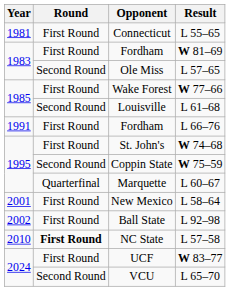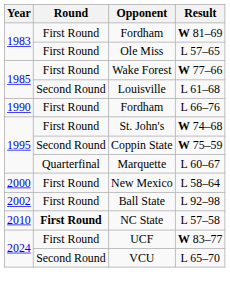- row: (142, 32)
(71, 70) Second Round -> (71, 51) First Round
(19, 126) 1991 -> (19, 107) 1990
(19, 201) 2001 -> (19, 182) 2000
